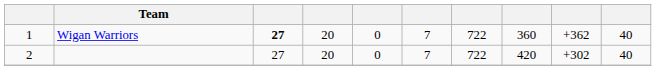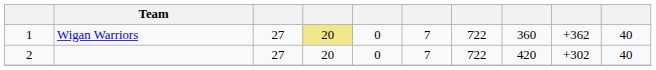(278, 34) bold -> (278, 34) normal
(328, 34) no background -> (328, 34) khaki background
